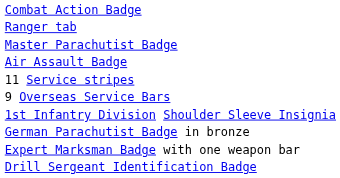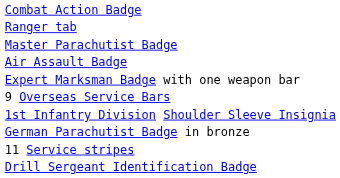(70, 80) 11 Service stripes -> (152, 80) Expert Marksman Badge with one weapon bar
(152, 150) Expert Marksman Badge with one weapon bar -> (70, 150) 11 Service stripes
